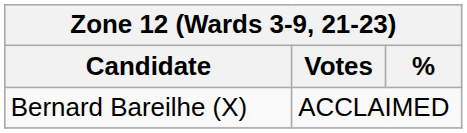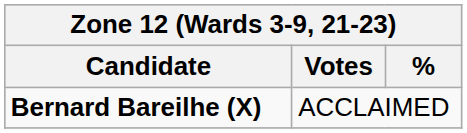(129, 107) normal -> (136, 107) bold
